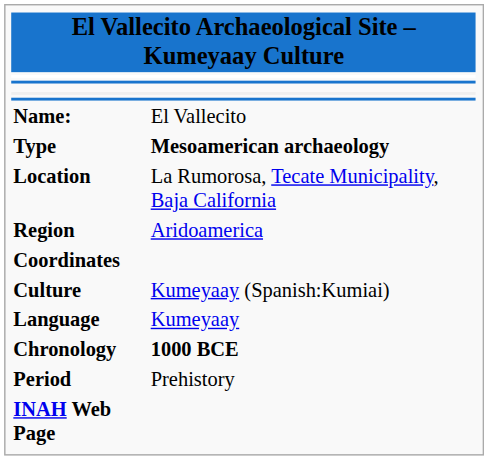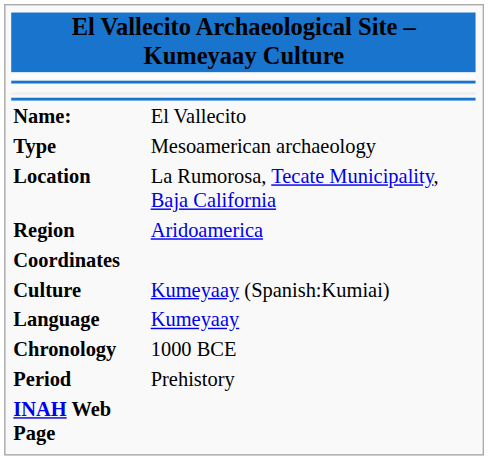(270, 146) bold -> (263, 146) normal
(195, 349) bold -> (194, 349) normal
